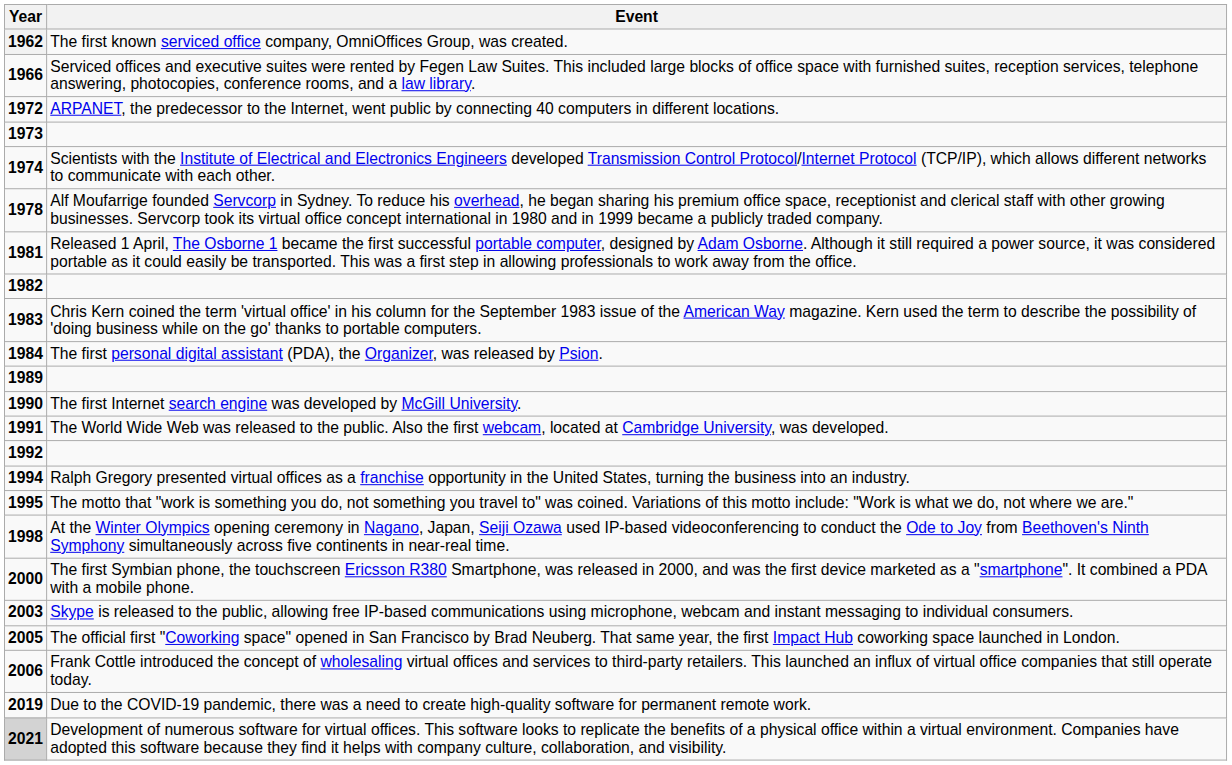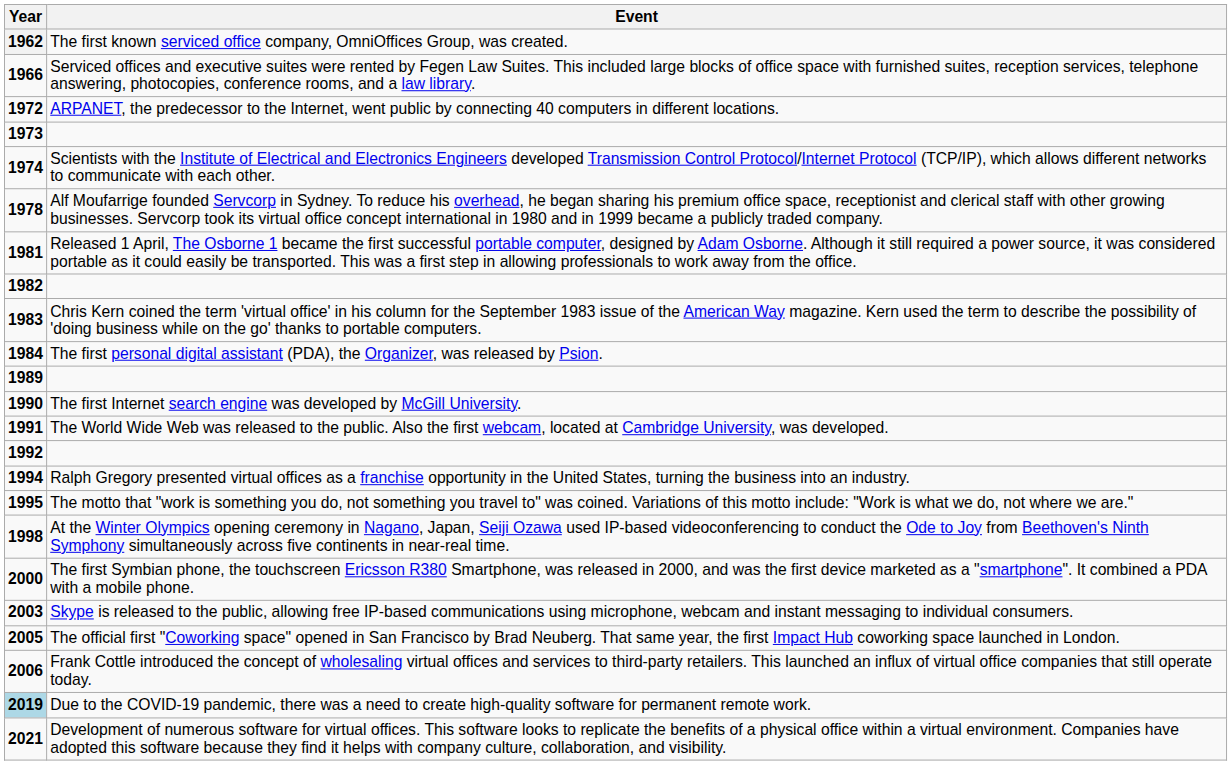(26, 705) no background -> (26, 705) lightblue background
(26, 738) lightgrey background -> (26, 738) no background
